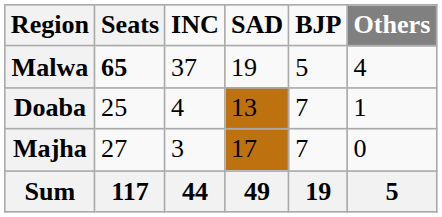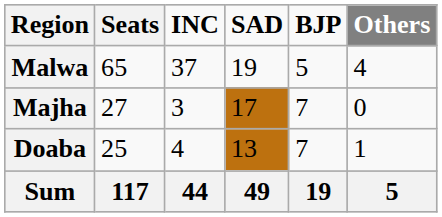(114, 66) bold -> (114, 66) normal
rows swapped: (50, 149) <-> (50, 107)
